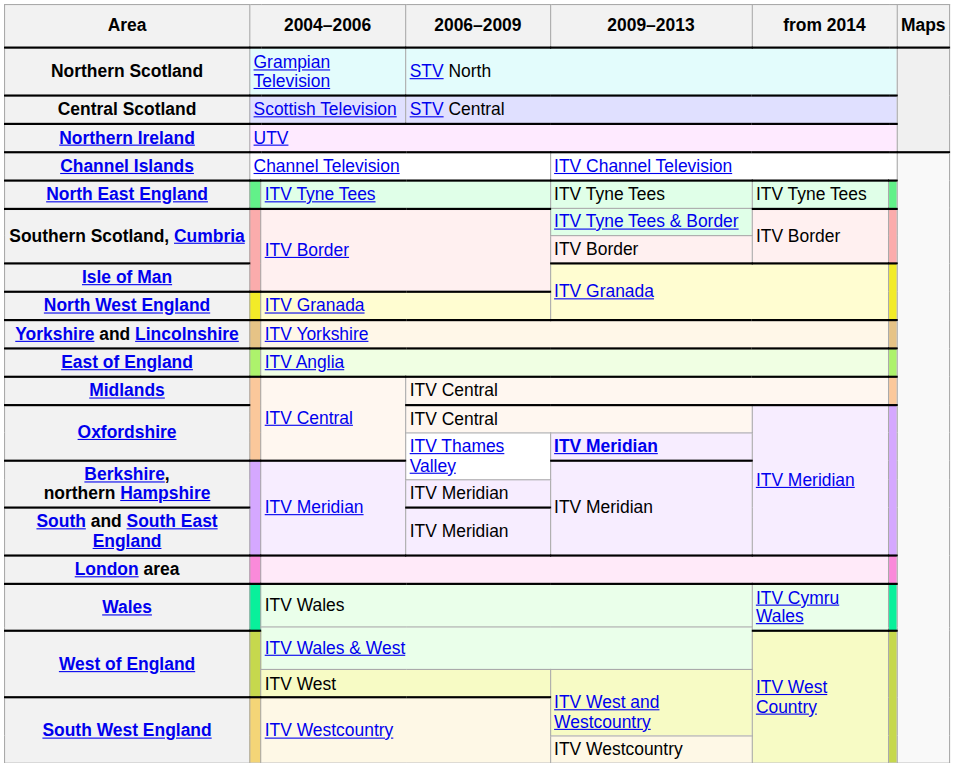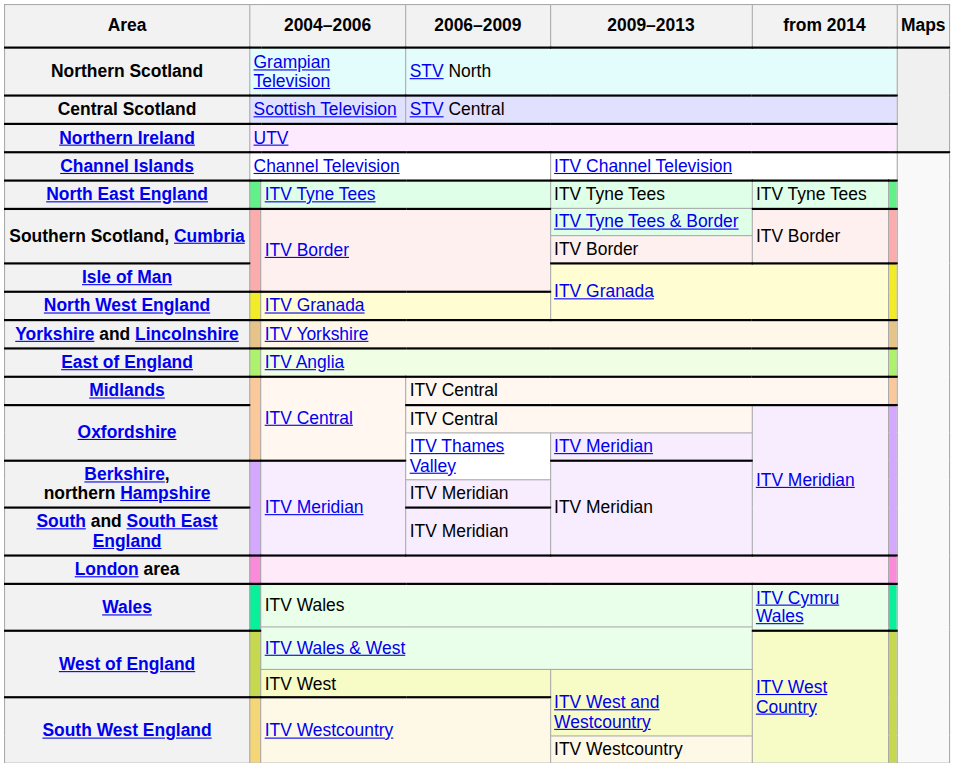(606, 446) bold -> (604, 446) normal
